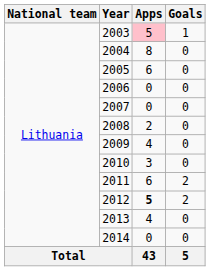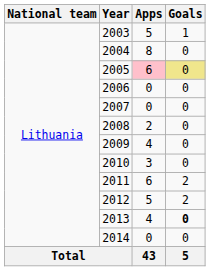(149, 32) pink background -> (149, 32) no background
(149, 70) no background -> (149, 70) pink background
(185, 70) no background -> (185, 70) khaki background
(149, 200) bold -> (149, 200) normal
(185, 219) normal -> (185, 219) bold
